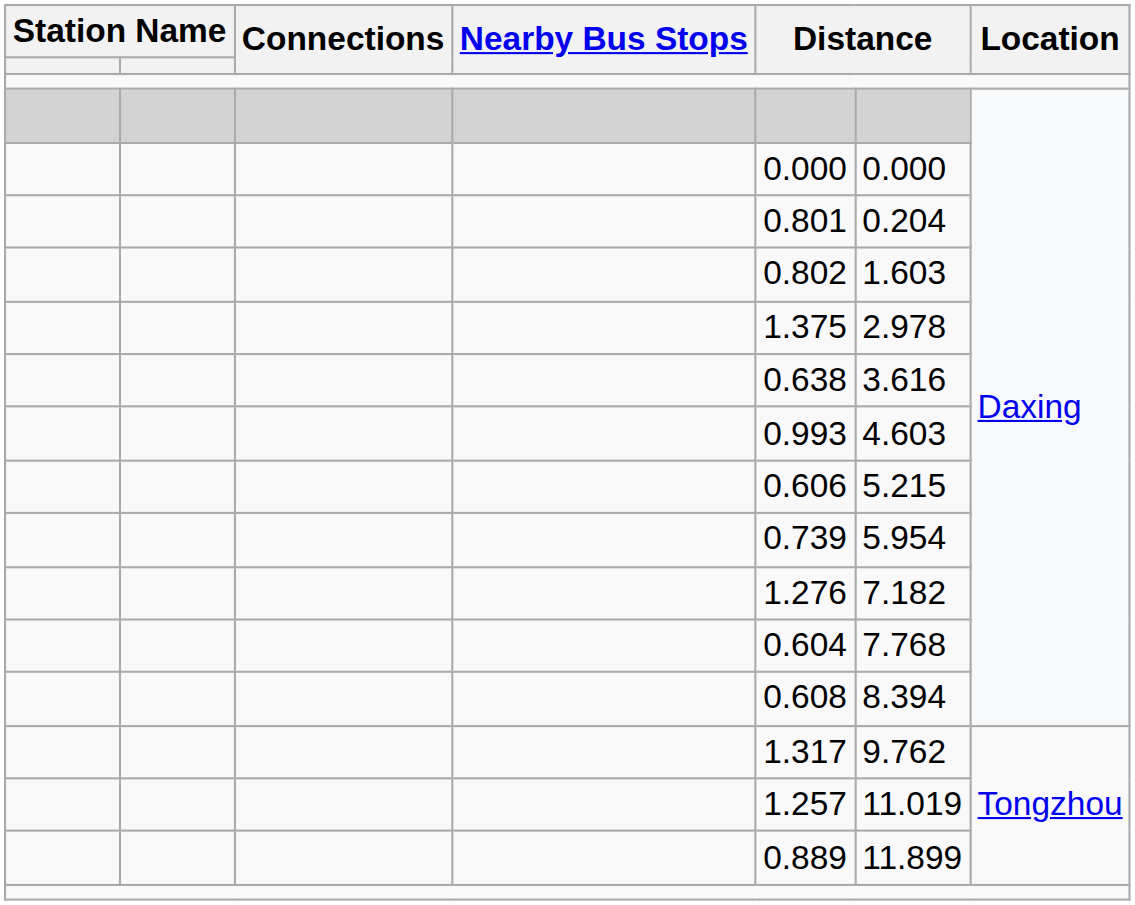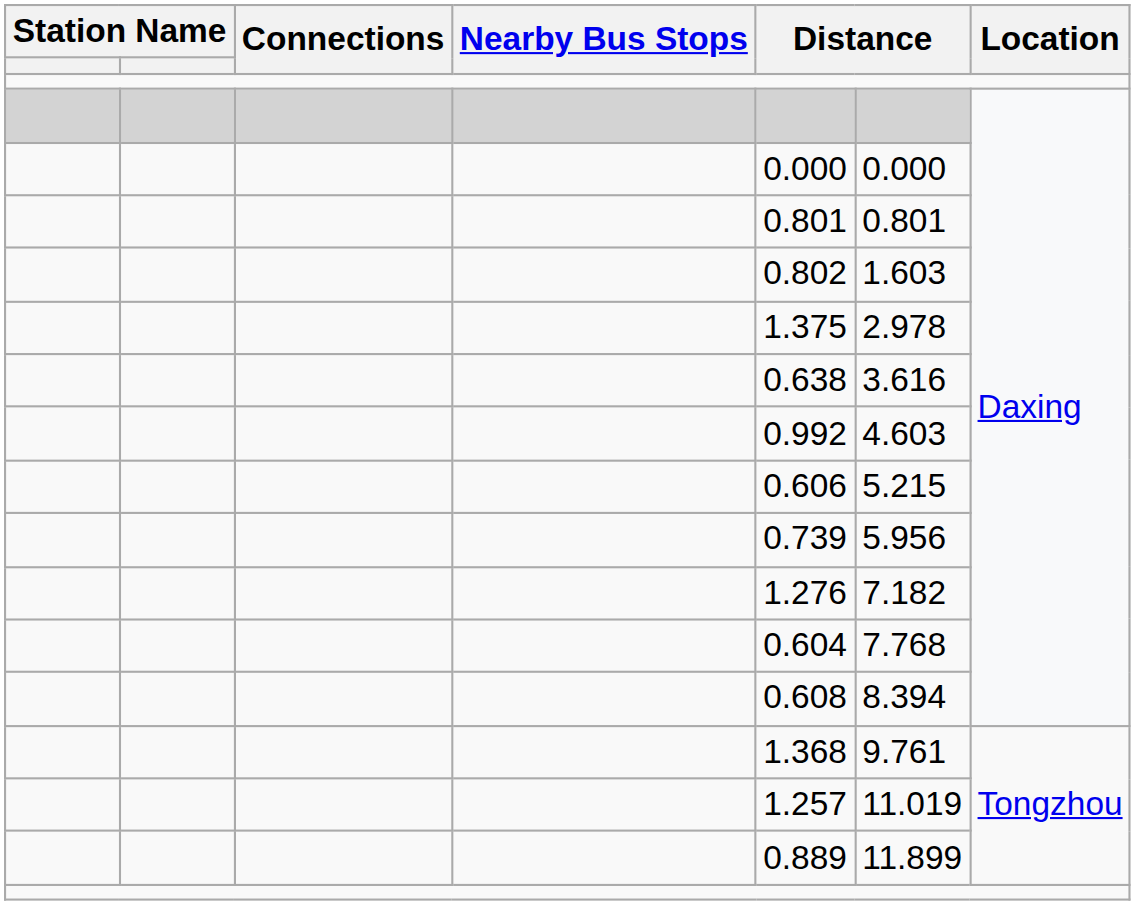(904, 220) 0.204 -> (904, 220) 0.801
(805, 433) 0.993 -> (805, 433) 0.992
(904, 539) 5.954 -> (904, 539) 5.956
(805, 751) 1.317 -> (805, 751) 1.368
(904, 751) 9.762 -> (904, 751) 9.761
